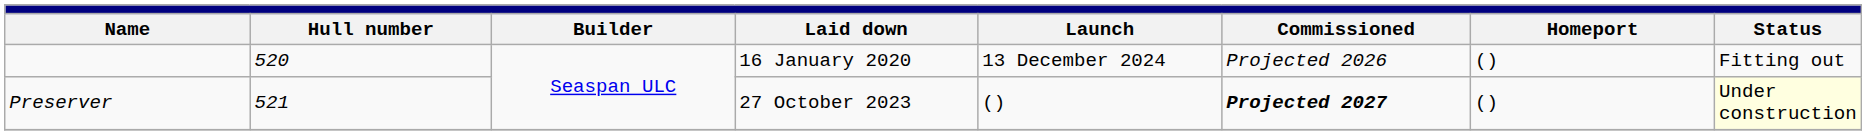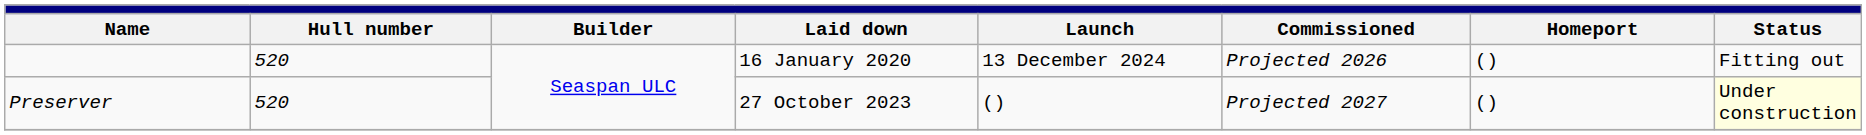(272, 103) 521 -> (272, 103) 520
(1307, 103) bold -> (1307, 103) normal
